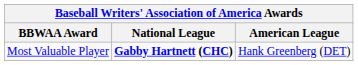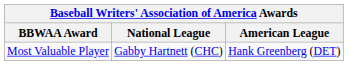(173, 51) bold -> (169, 51) normal
